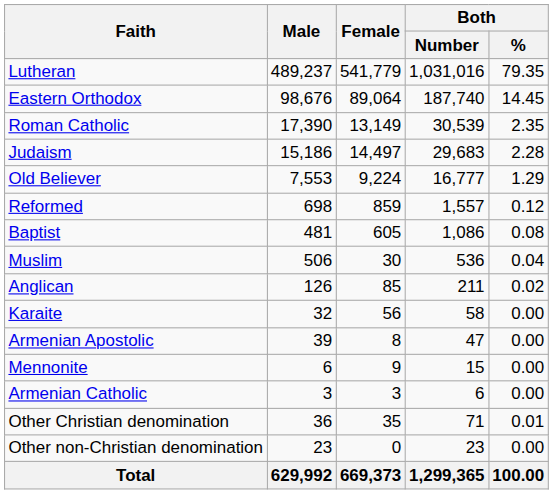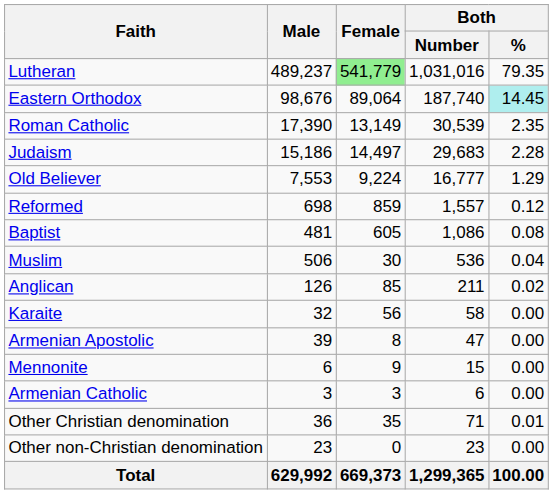(371, 71) no background -> (371, 71) lightgreen background
(523, 98) no background -> (523, 98) paleturquoise background
